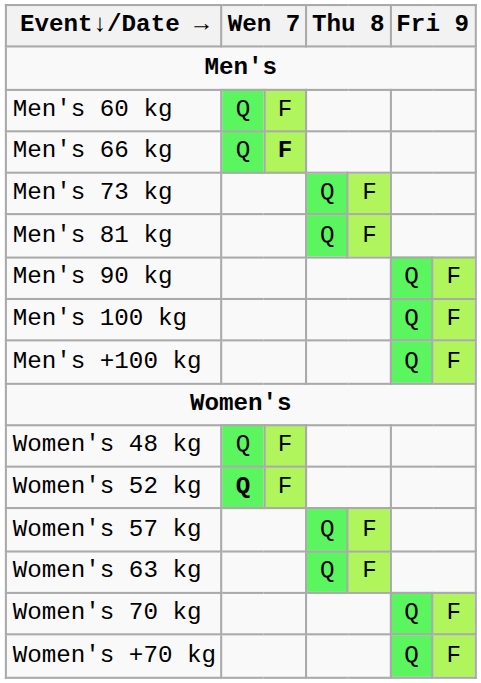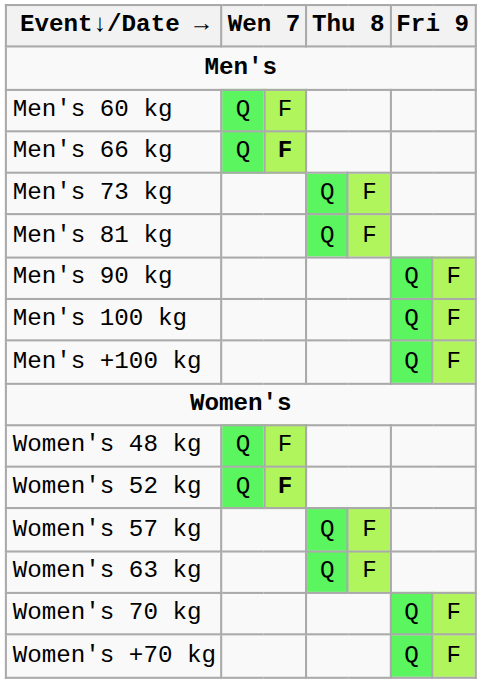(243, 487) bold -> (243, 487) normal
(285, 487) normal -> (285, 487) bold
